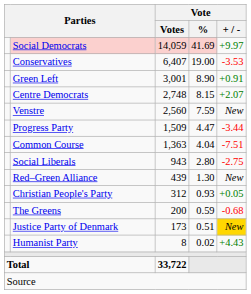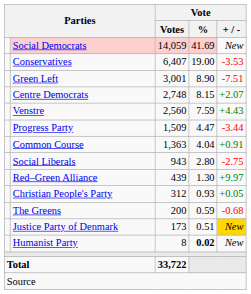(231, 45) +9.97 -> (234, 45) New
(231, 78) +0.91 -> (233, 78) -7.51
(234, 111) New -> (231, 111) +4.43
(233, 144) -7.51 -> (231, 144) +0.91
(234, 177) New -> (231, 177) +9.97
(205, 243) normal -> (205, 243) bold
(231, 243) +4.43 -> (234, 243) New
